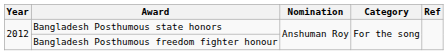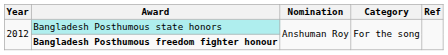(128, 27) no background -> (128, 27) paleturquoise background
(155, 42) normal -> (155, 42) bold
